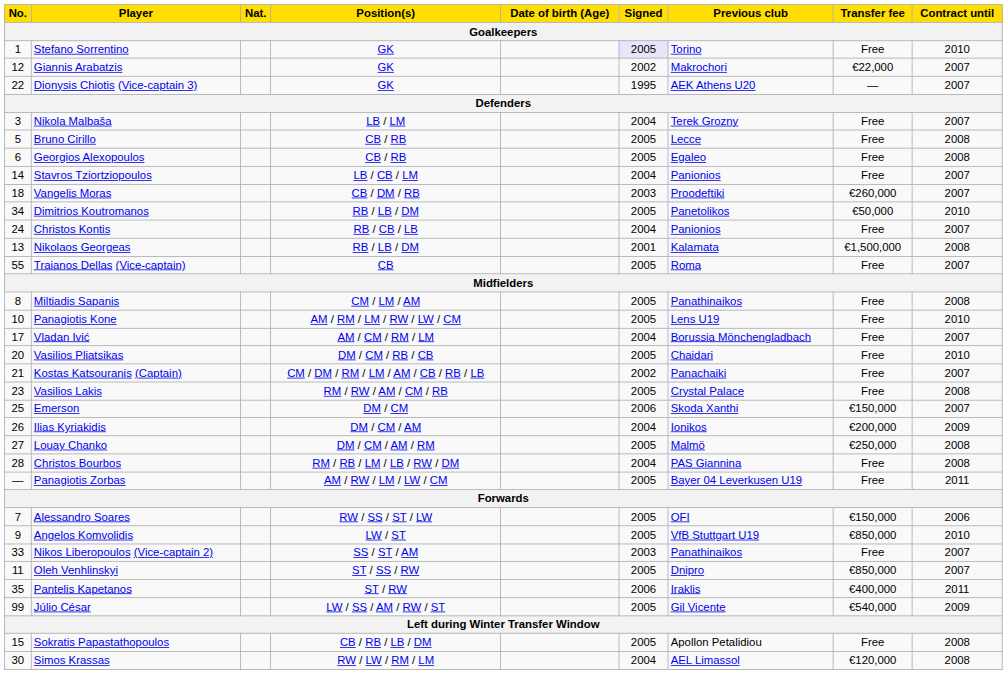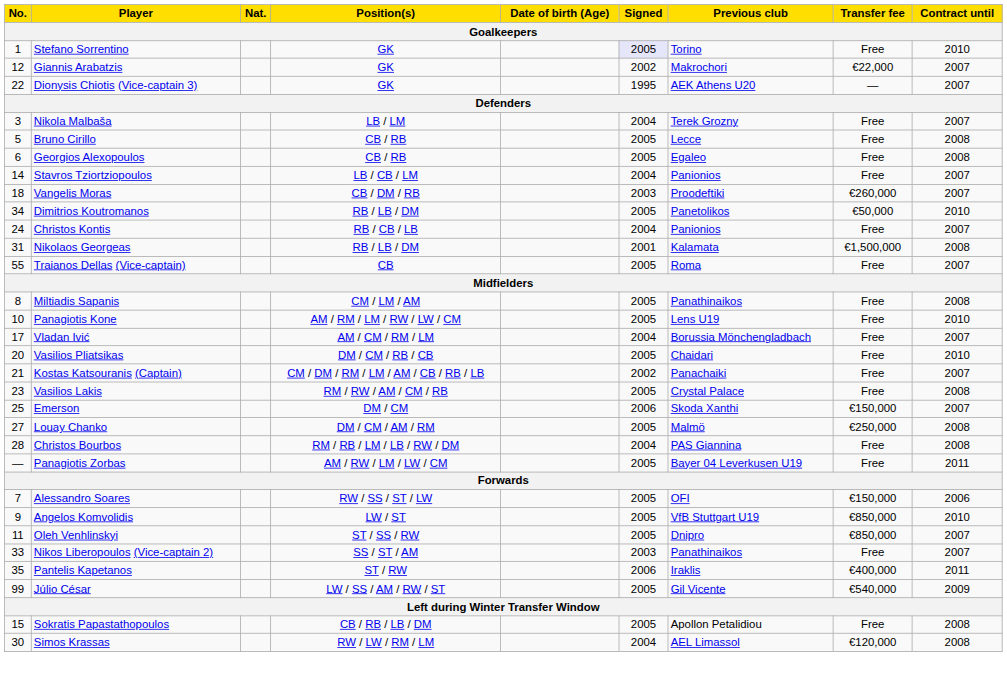(18, 247) 13 -> (18, 247) 31
- row: (70, 427)
rows swapped: (76, 571) <-> (124, 553)
